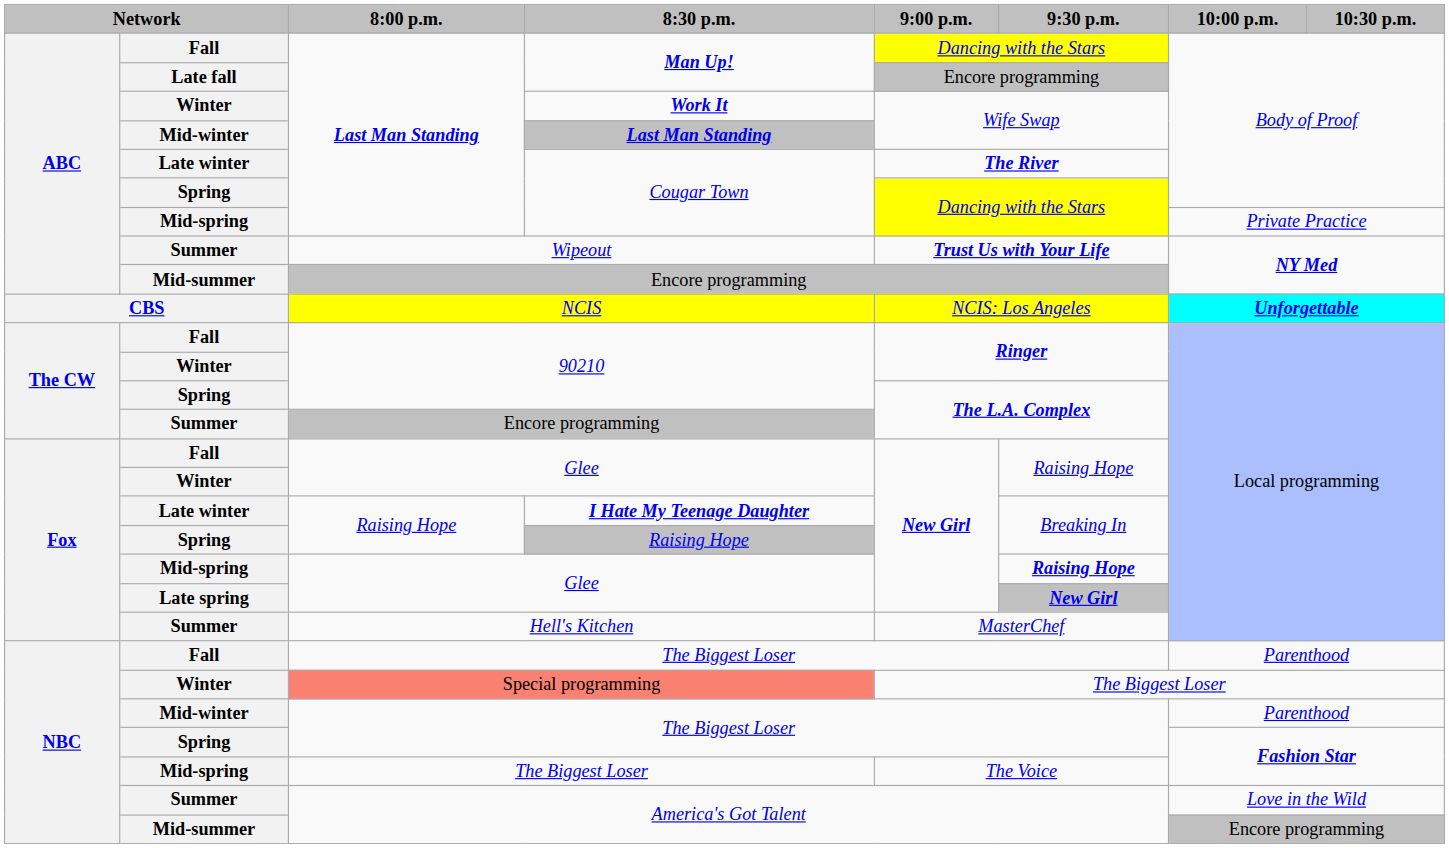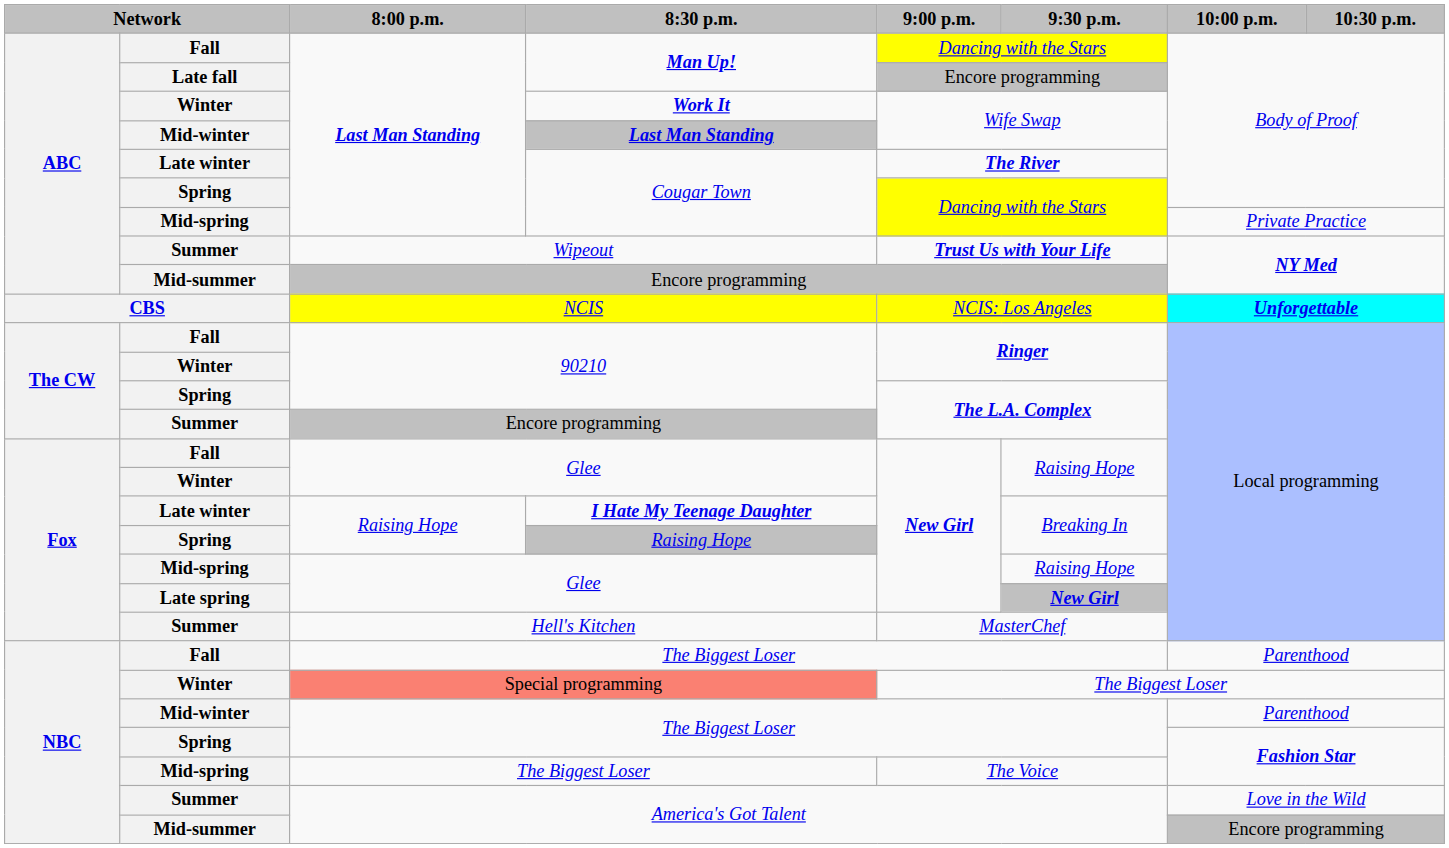(1083, 568) bold -> (1085, 568) normal
